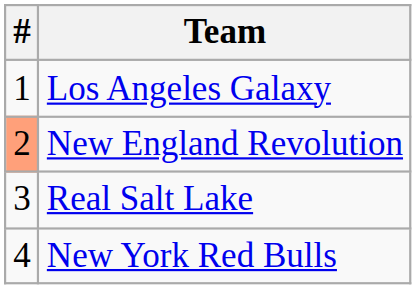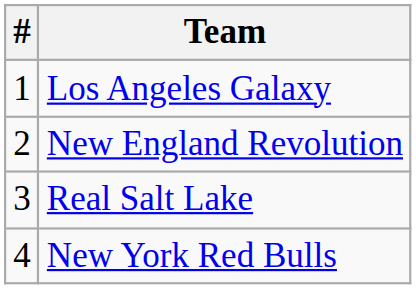(22, 143) lightsalmon background -> (22, 143) no background
